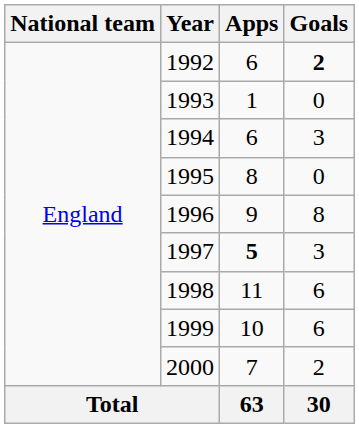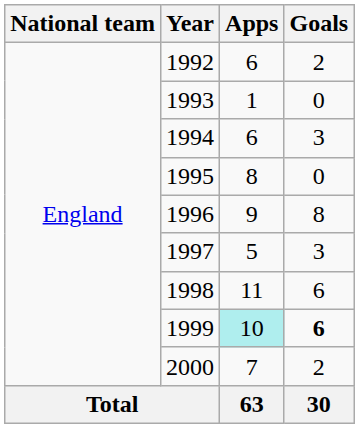(319, 61) bold -> (319, 61) normal
(252, 251) bold -> (252, 251) normal
(252, 328) no background -> (252, 328) paleturquoise background
(319, 328) normal -> (319, 328) bold
